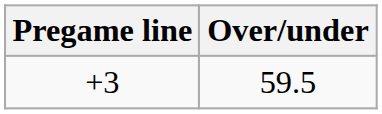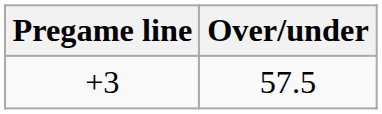(288, 81) 59.5 -> (288, 81) 57.5
